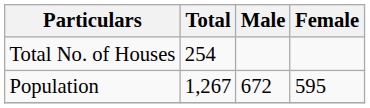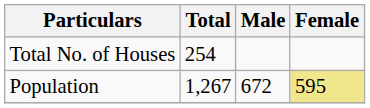(311, 86) no background -> (311, 86) khaki background
